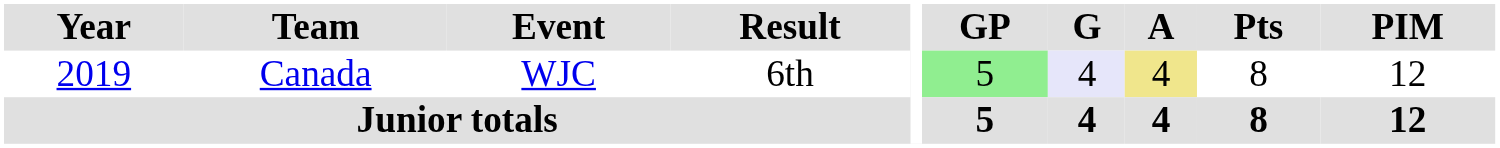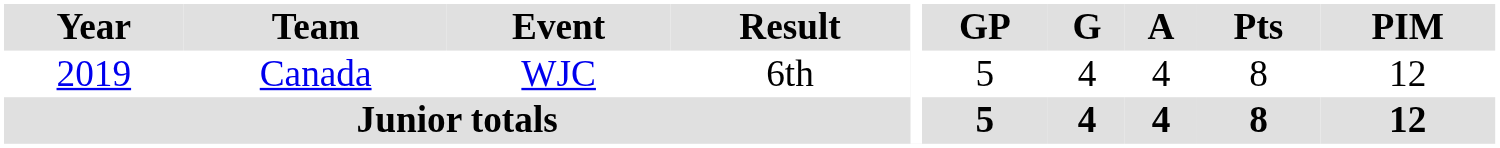(985, 73) lightgreen background -> (985, 73) no background
(1087, 73) lavender background -> (1087, 73) no background
(1161, 73) khaki background -> (1161, 73) no background
